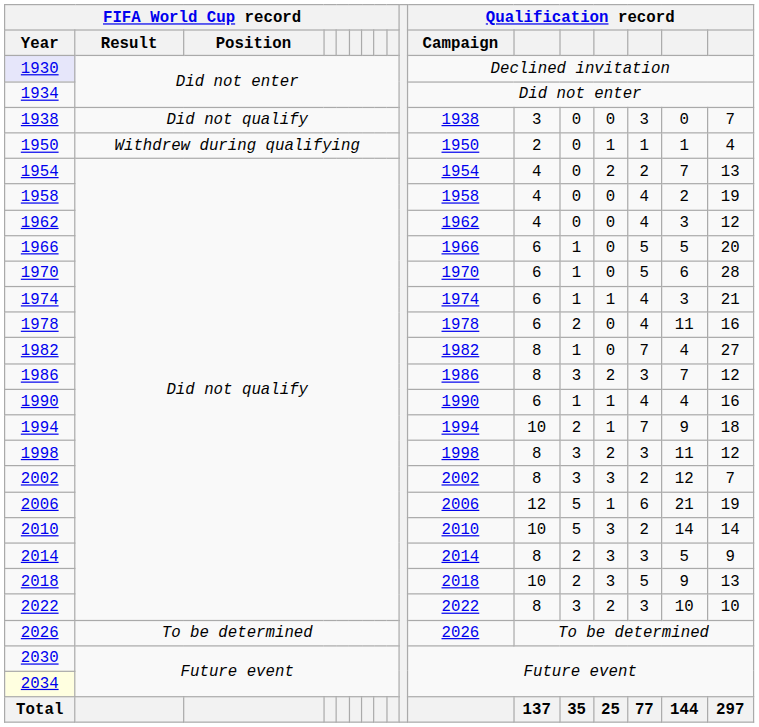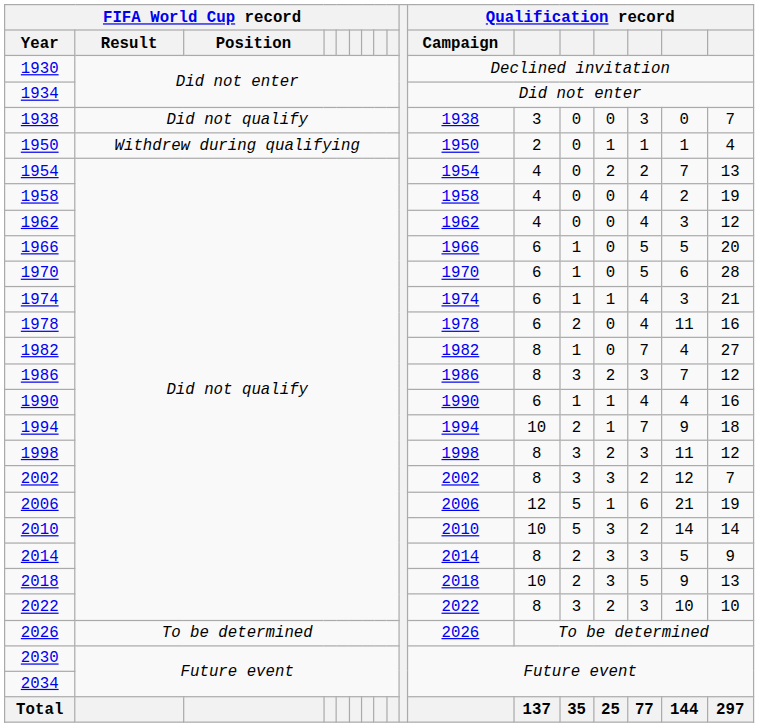(40, 69) lavender background -> (40, 69) no background
(40, 684) lightyellow background -> (40, 684) no background
